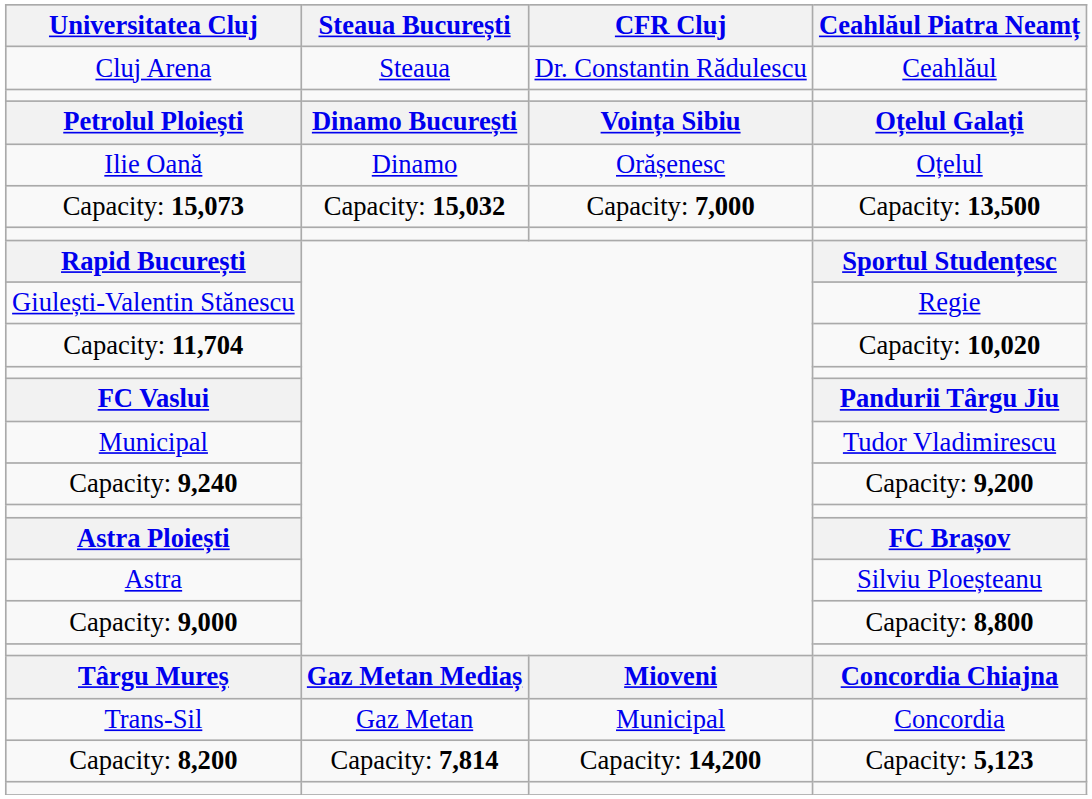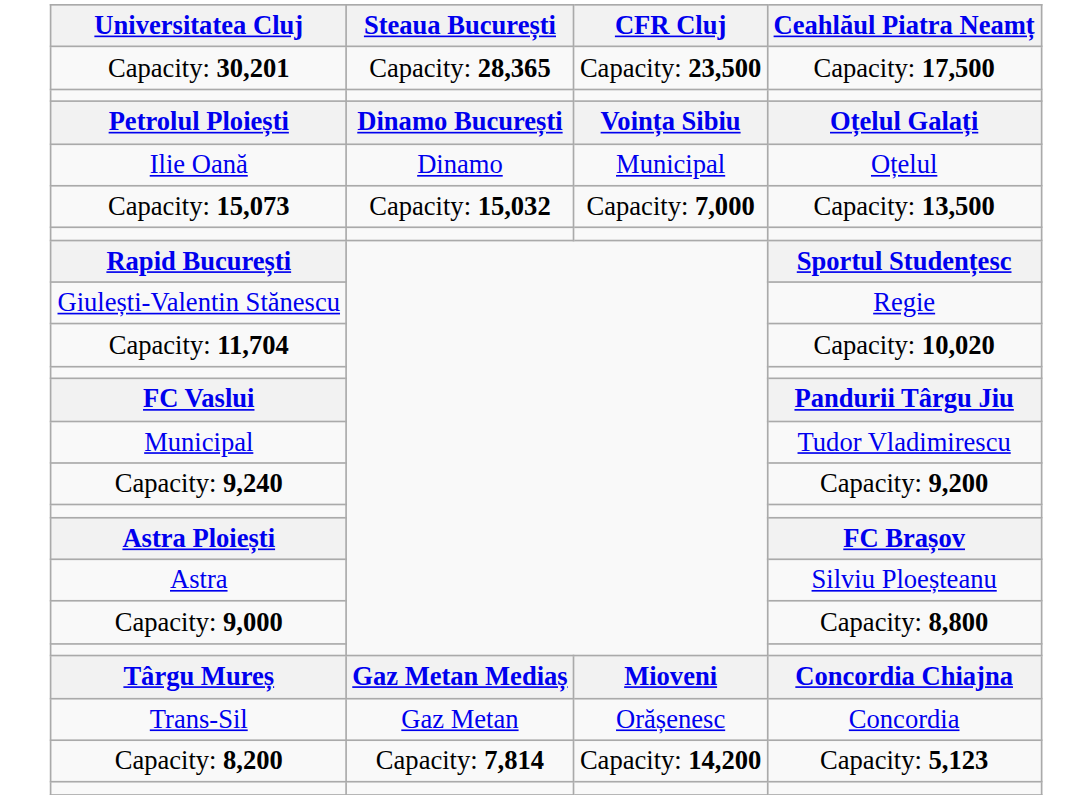- row: (153, 67)
+ row: (199, 67)
(671, 164) Orășenesc -> (671, 164) Municipal
(671, 718) Municipal -> (671, 718) Orășenesc
